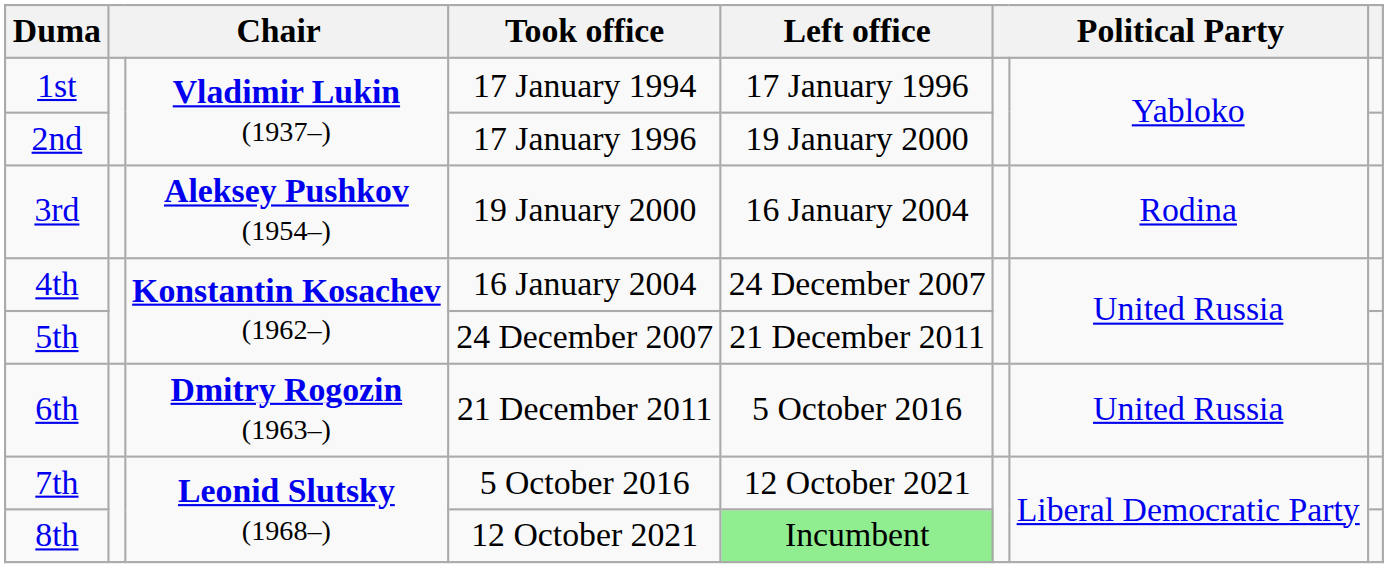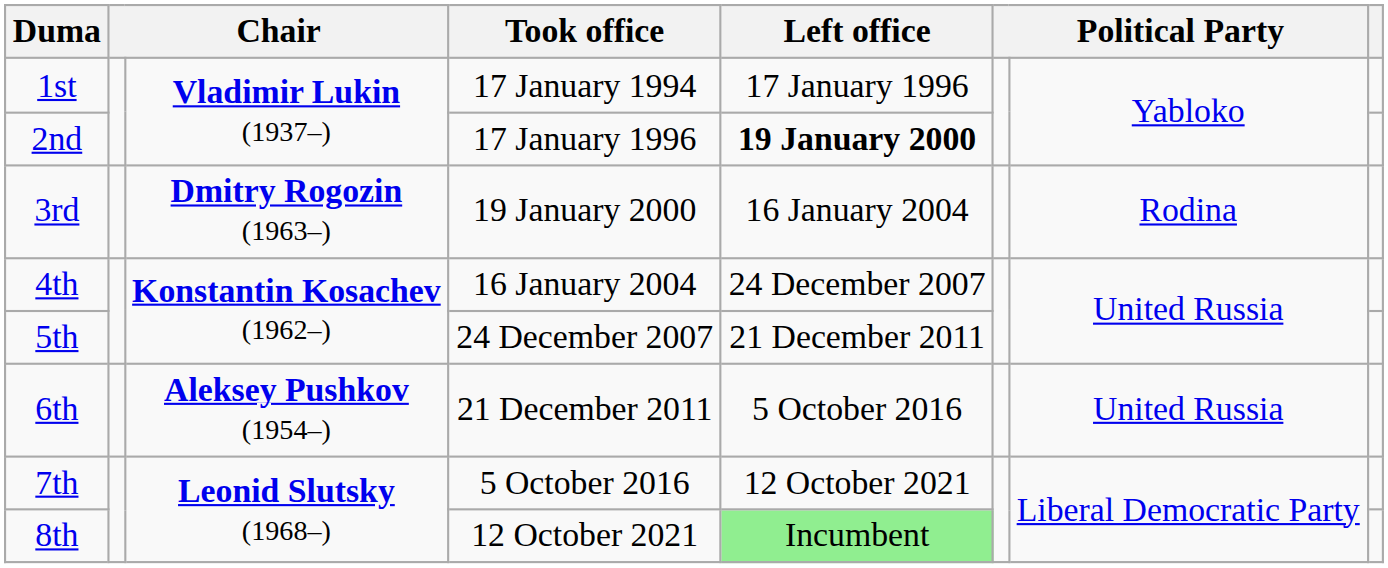(857, 138) normal -> (857, 138) bold
(286, 210) Aleksey Pushkov (1954–) -> (286, 210) Dmitry Rogozin (1963–)
(286, 409) Dmitry Rogozin (1963–) -> (286, 409) Aleksey Pushkov (1954–)
